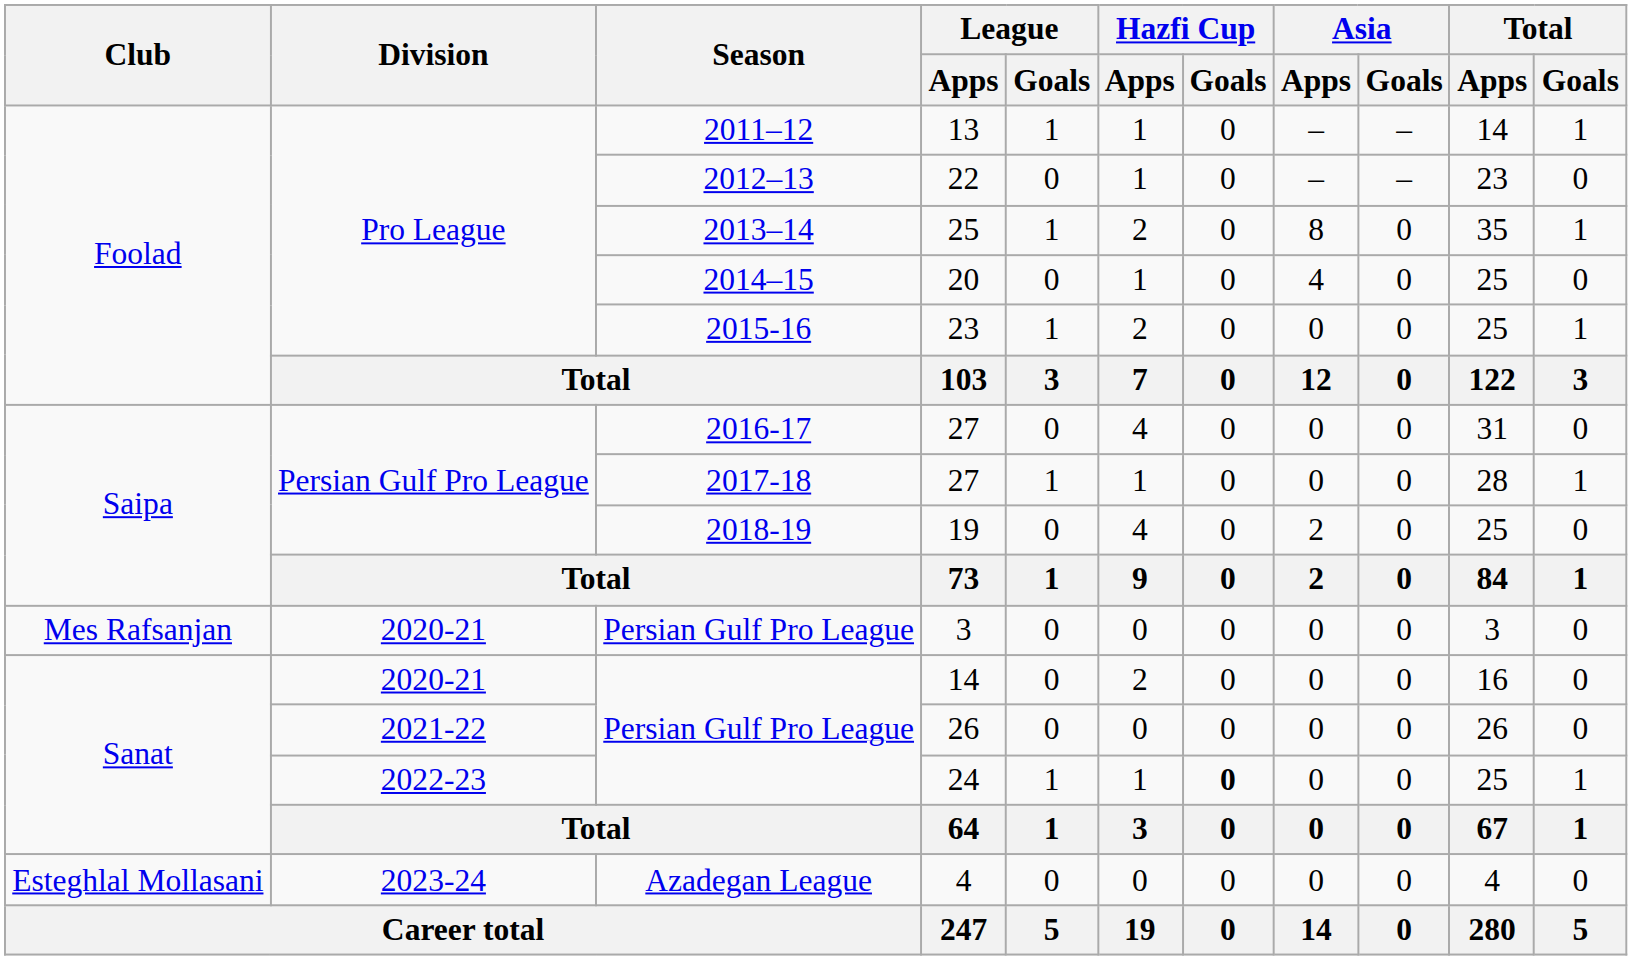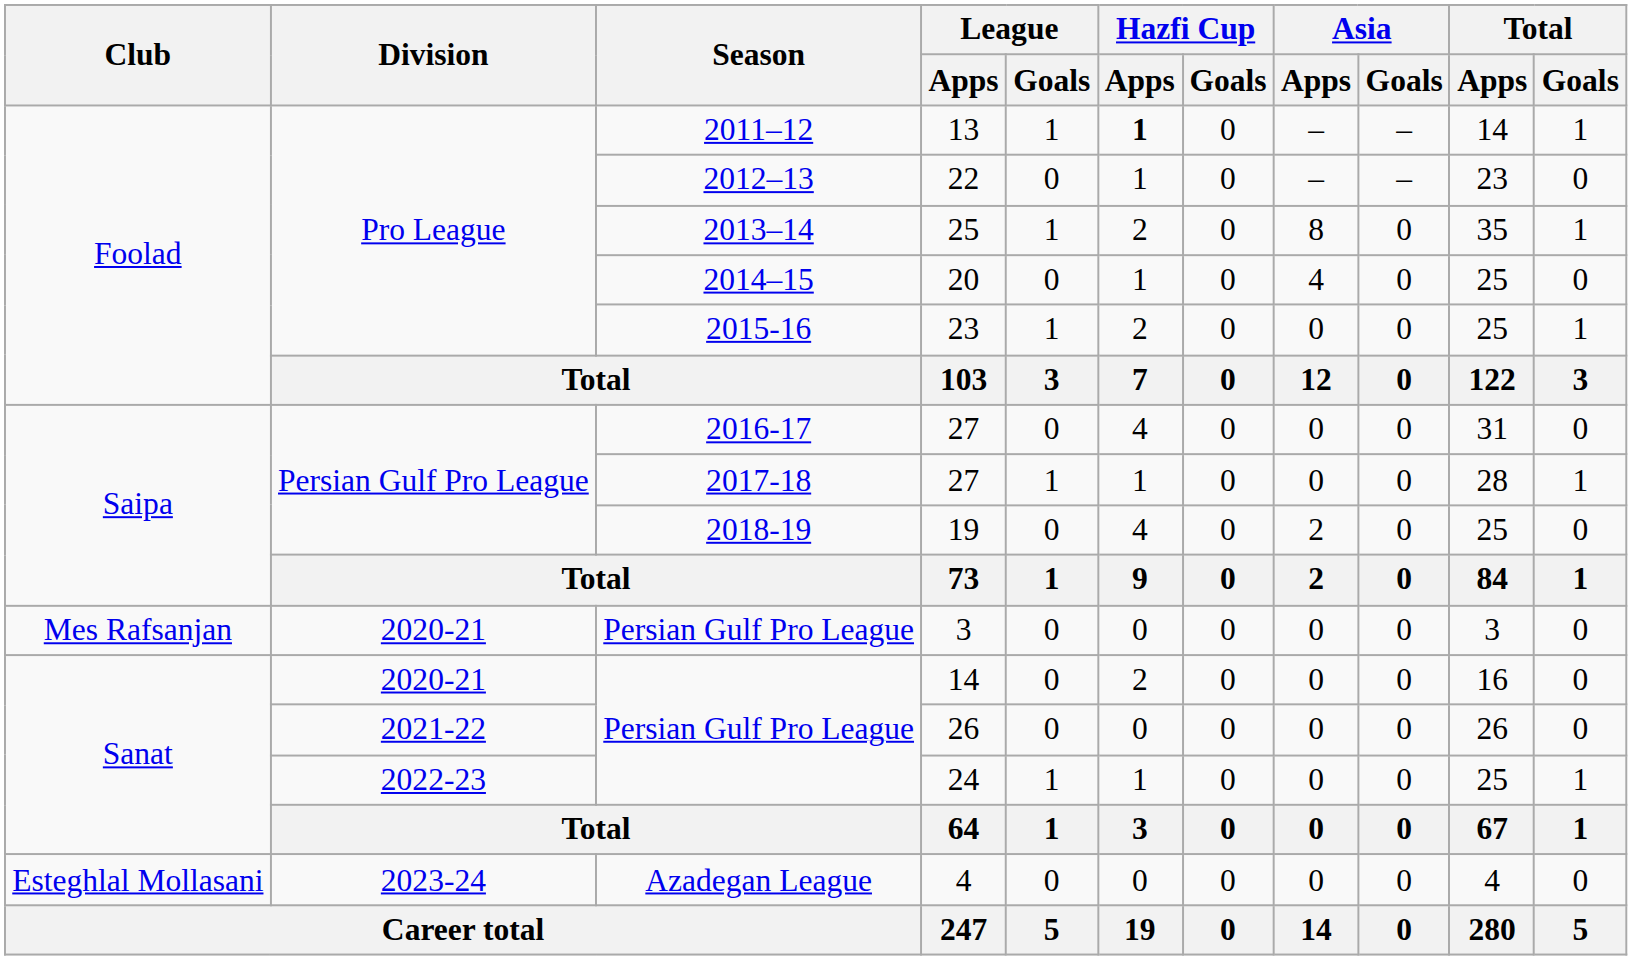(1140, 129) normal -> (1140, 129) bold
(1228, 779) bold -> (1228, 779) normal
